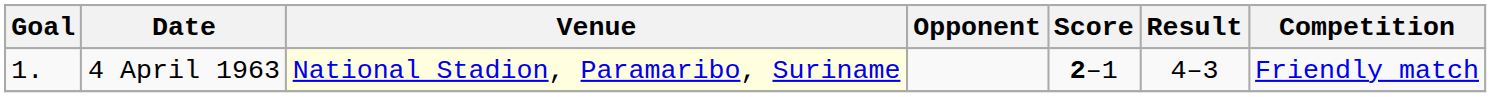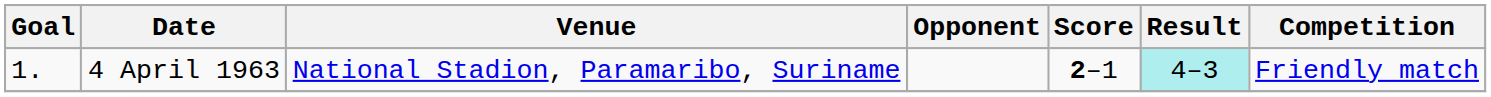(597, 70) lightyellow background -> (597, 70) no background
(1194, 70) no background -> (1194, 70) paleturquoise background
